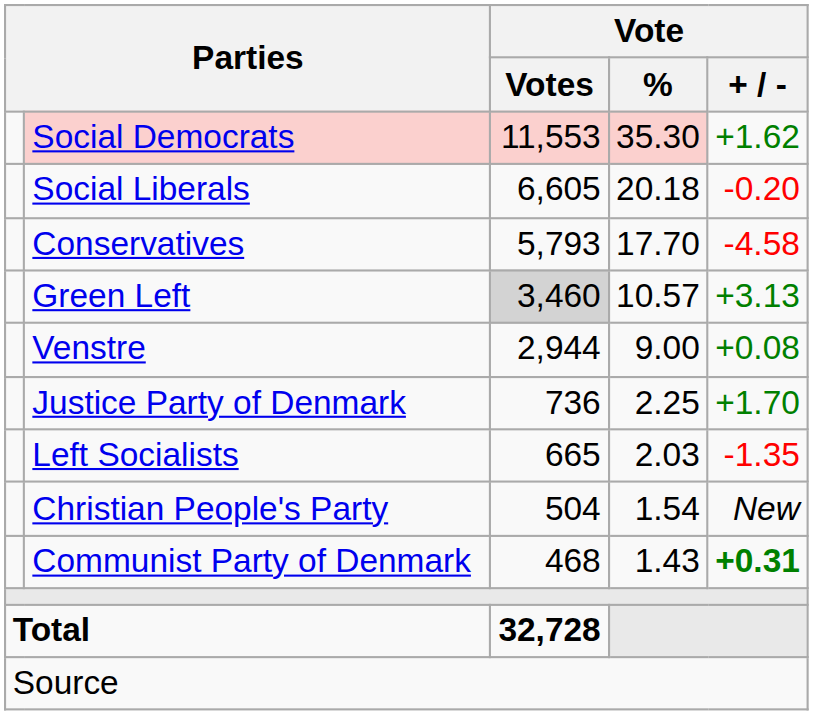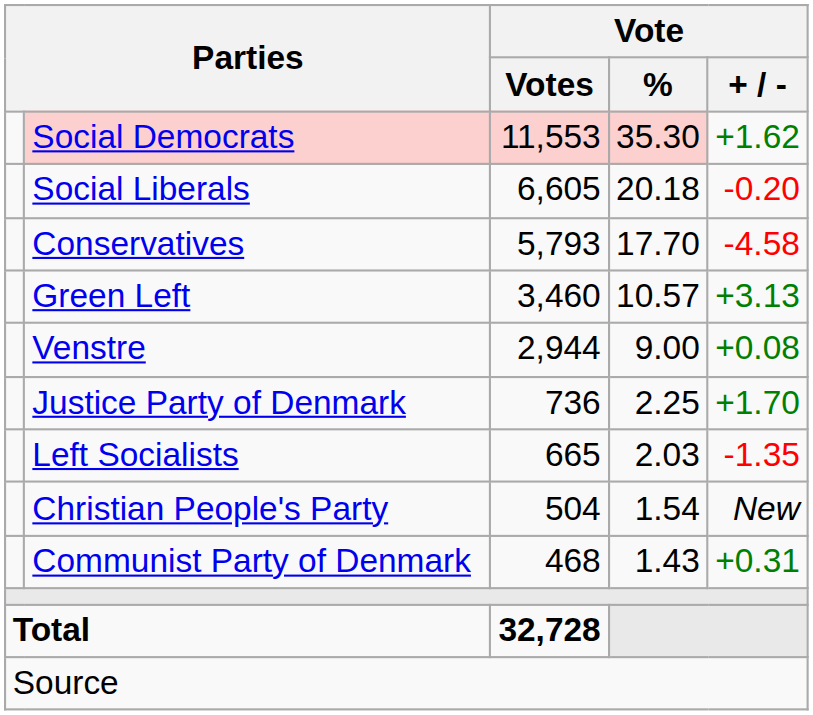(559, 296) lightgrey background -> (559, 296) no background
(758, 561) bold -> (758, 561) normal
